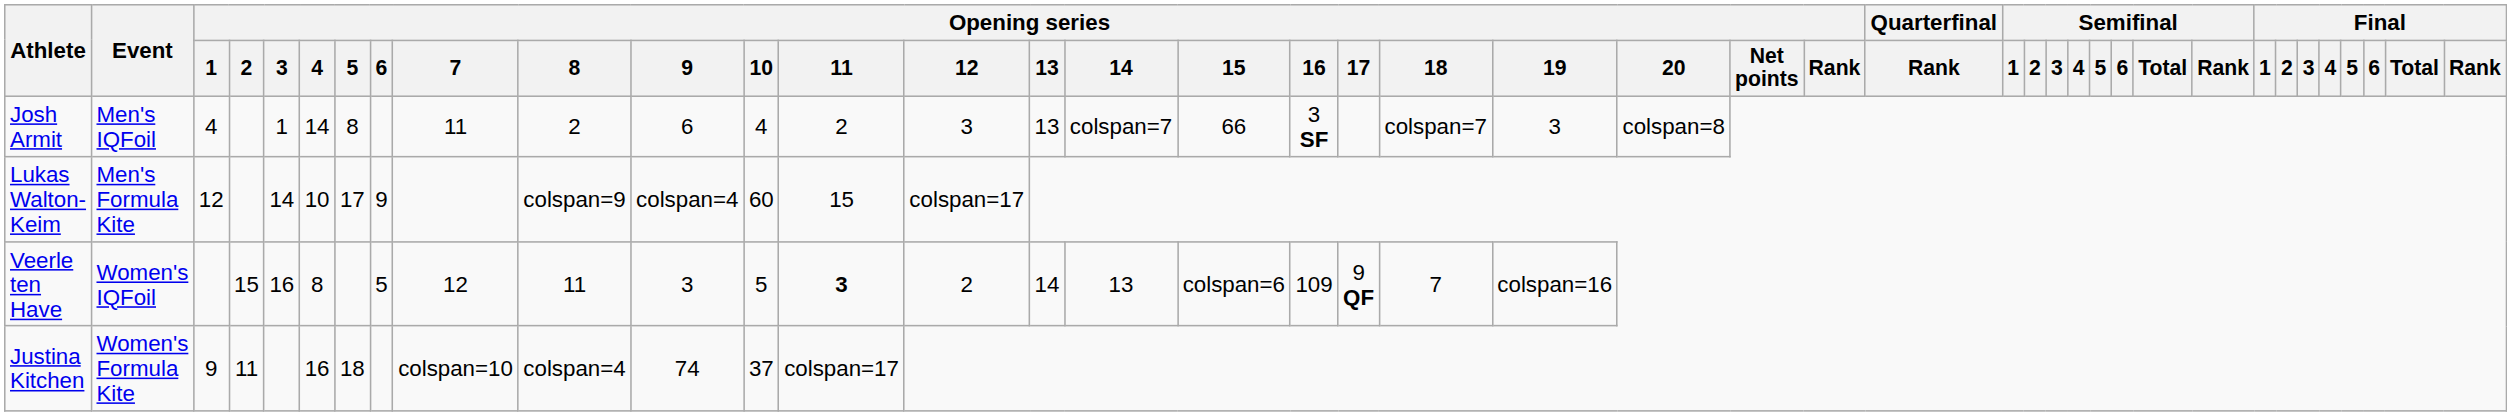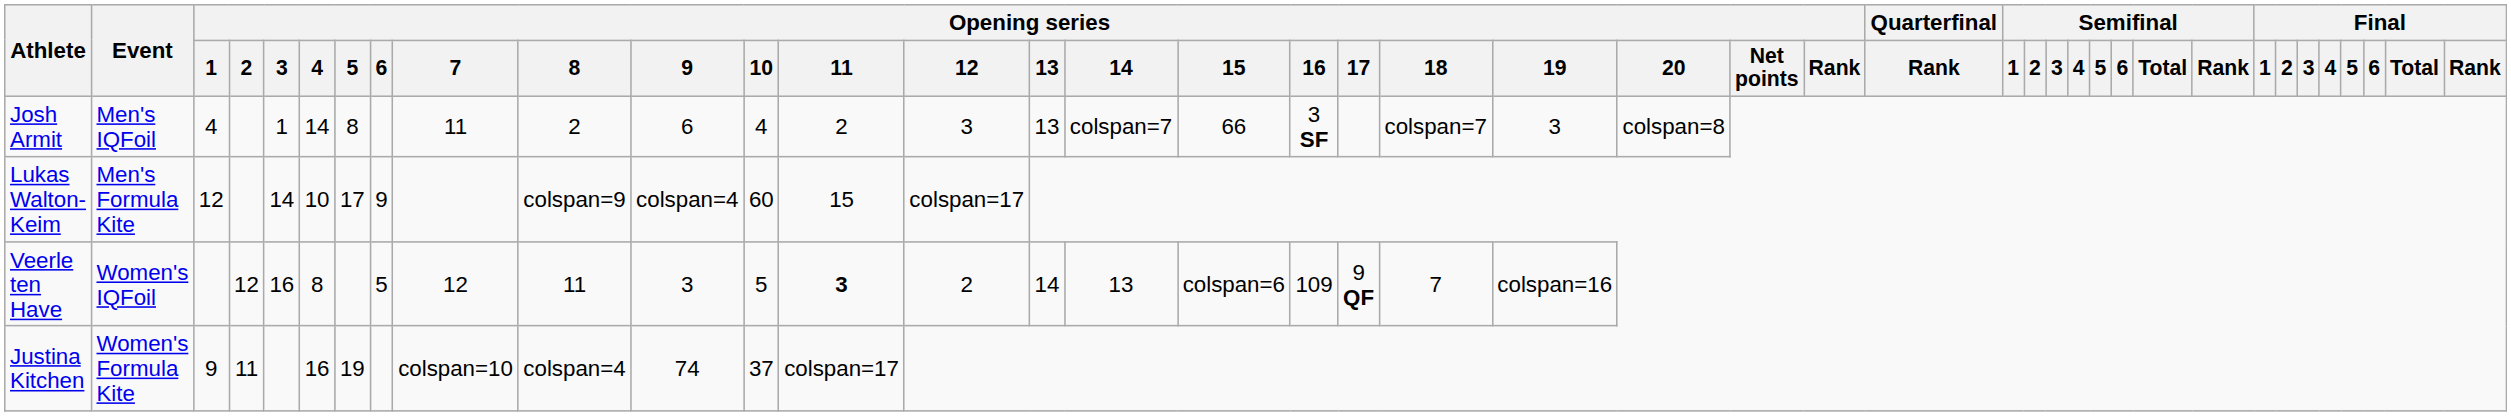(247, 284) 15 -> (247, 284) 12
(352, 369) 18 -> (352, 369) 19
